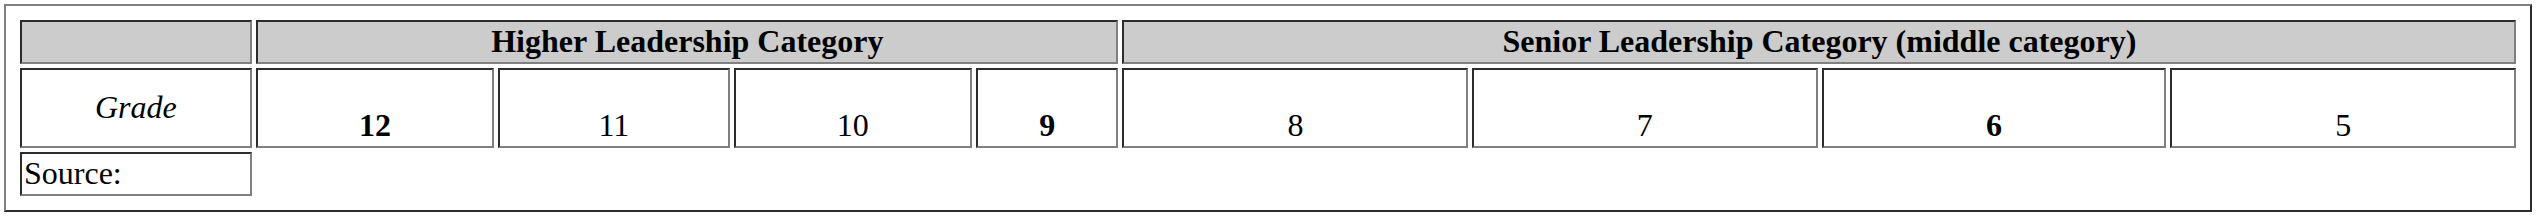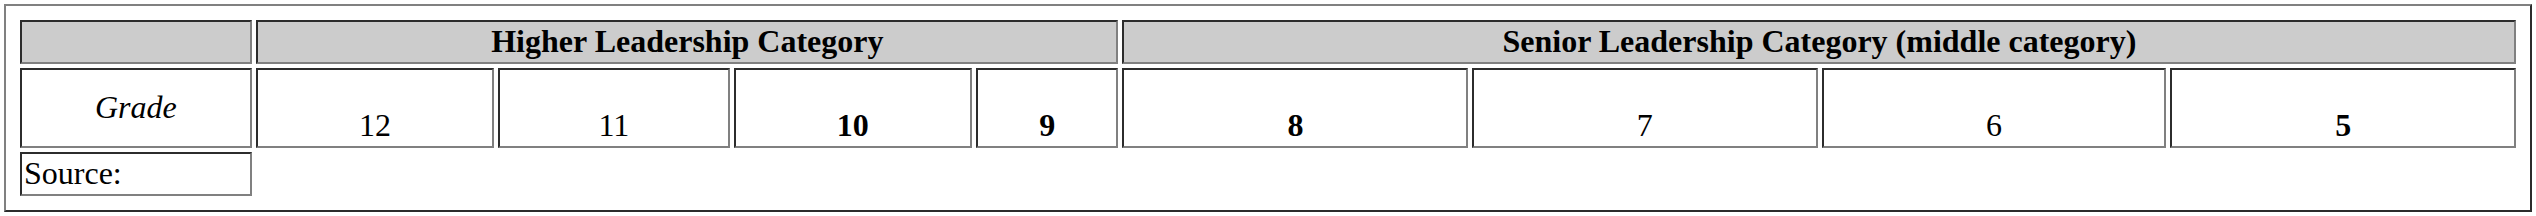(375, 125) bold -> (375, 125) normal
(853, 125) normal -> (853, 125) bold
(1296, 125) normal -> (1296, 125) bold
(1994, 125) bold -> (1994, 125) normal
(2343, 125) normal -> (2343, 125) bold
